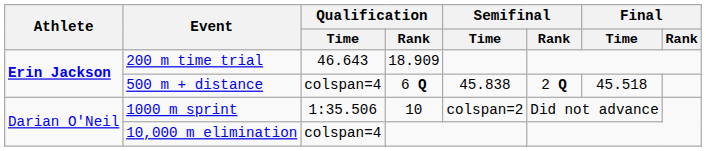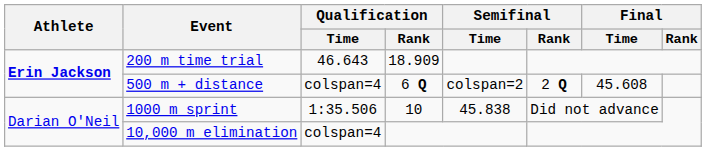(485, 86) 45.838 -> (485, 86) colspan=2
(622, 86) 45.518 -> (622, 86) 45.608
(485, 110) colspan=2 -> (485, 110) 45.838
